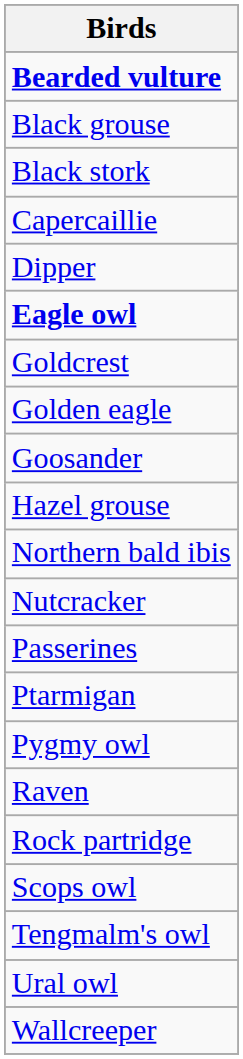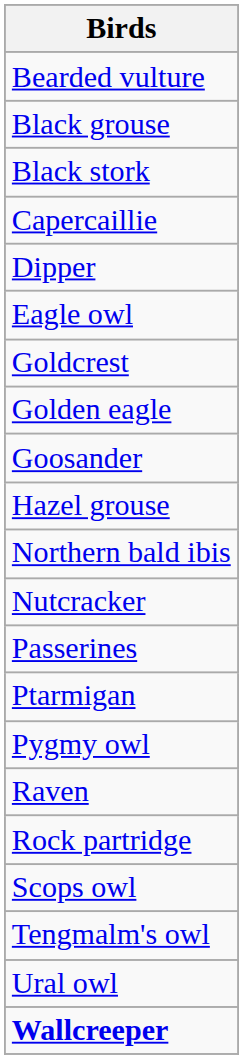(116, 76) bold -> (108, 76) normal
(74, 314) bold -> (72, 314) normal
(84, 1030) normal -> (90, 1030) bold
